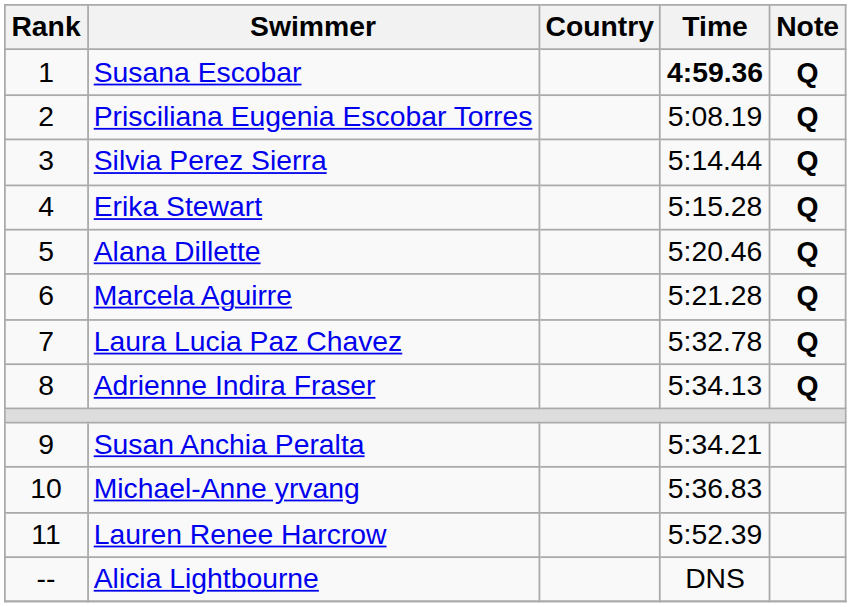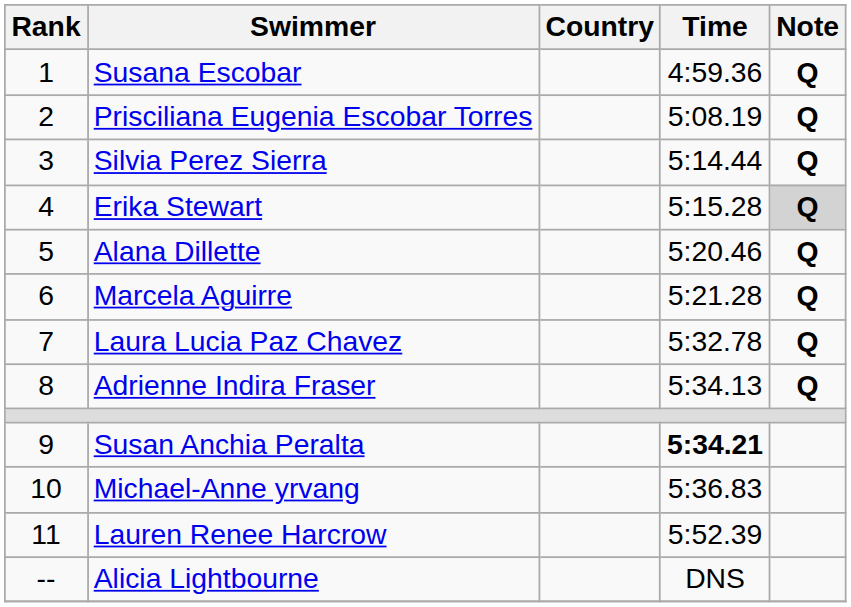(715, 71) bold -> (715, 71) normal
(808, 206) no background -> (808, 206) lightgrey background
(715, 444) normal -> (715, 444) bold
